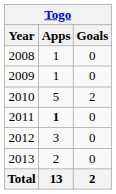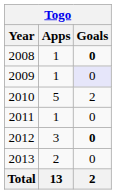(92, 55) normal -> (92, 55) bold
(92, 76) no background -> (92, 76) lavender background
(56, 117) bold -> (56, 117) normal
(92, 138) normal -> (92, 138) bold
